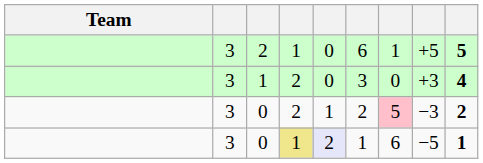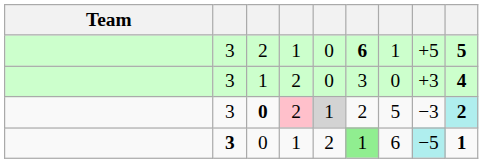(362, 50) normal -> (362, 50) bold
(263, 111) normal -> (263, 111) bold
(296, 111) no background -> (296, 111) pink background
(329, 111) no background -> (329, 111) lightgrey background
(395, 111) pink background -> (395, 111) no background
(462, 111) no background -> (462, 111) paleturquoise background
(230, 142) normal -> (230, 142) bold
(296, 142) khaki background -> (296, 142) no background
(329, 142) lavender background -> (329, 142) no background
(362, 142) no background -> (362, 142) lightgreen background
(428, 142) no background -> (428, 142) paleturquoise background
